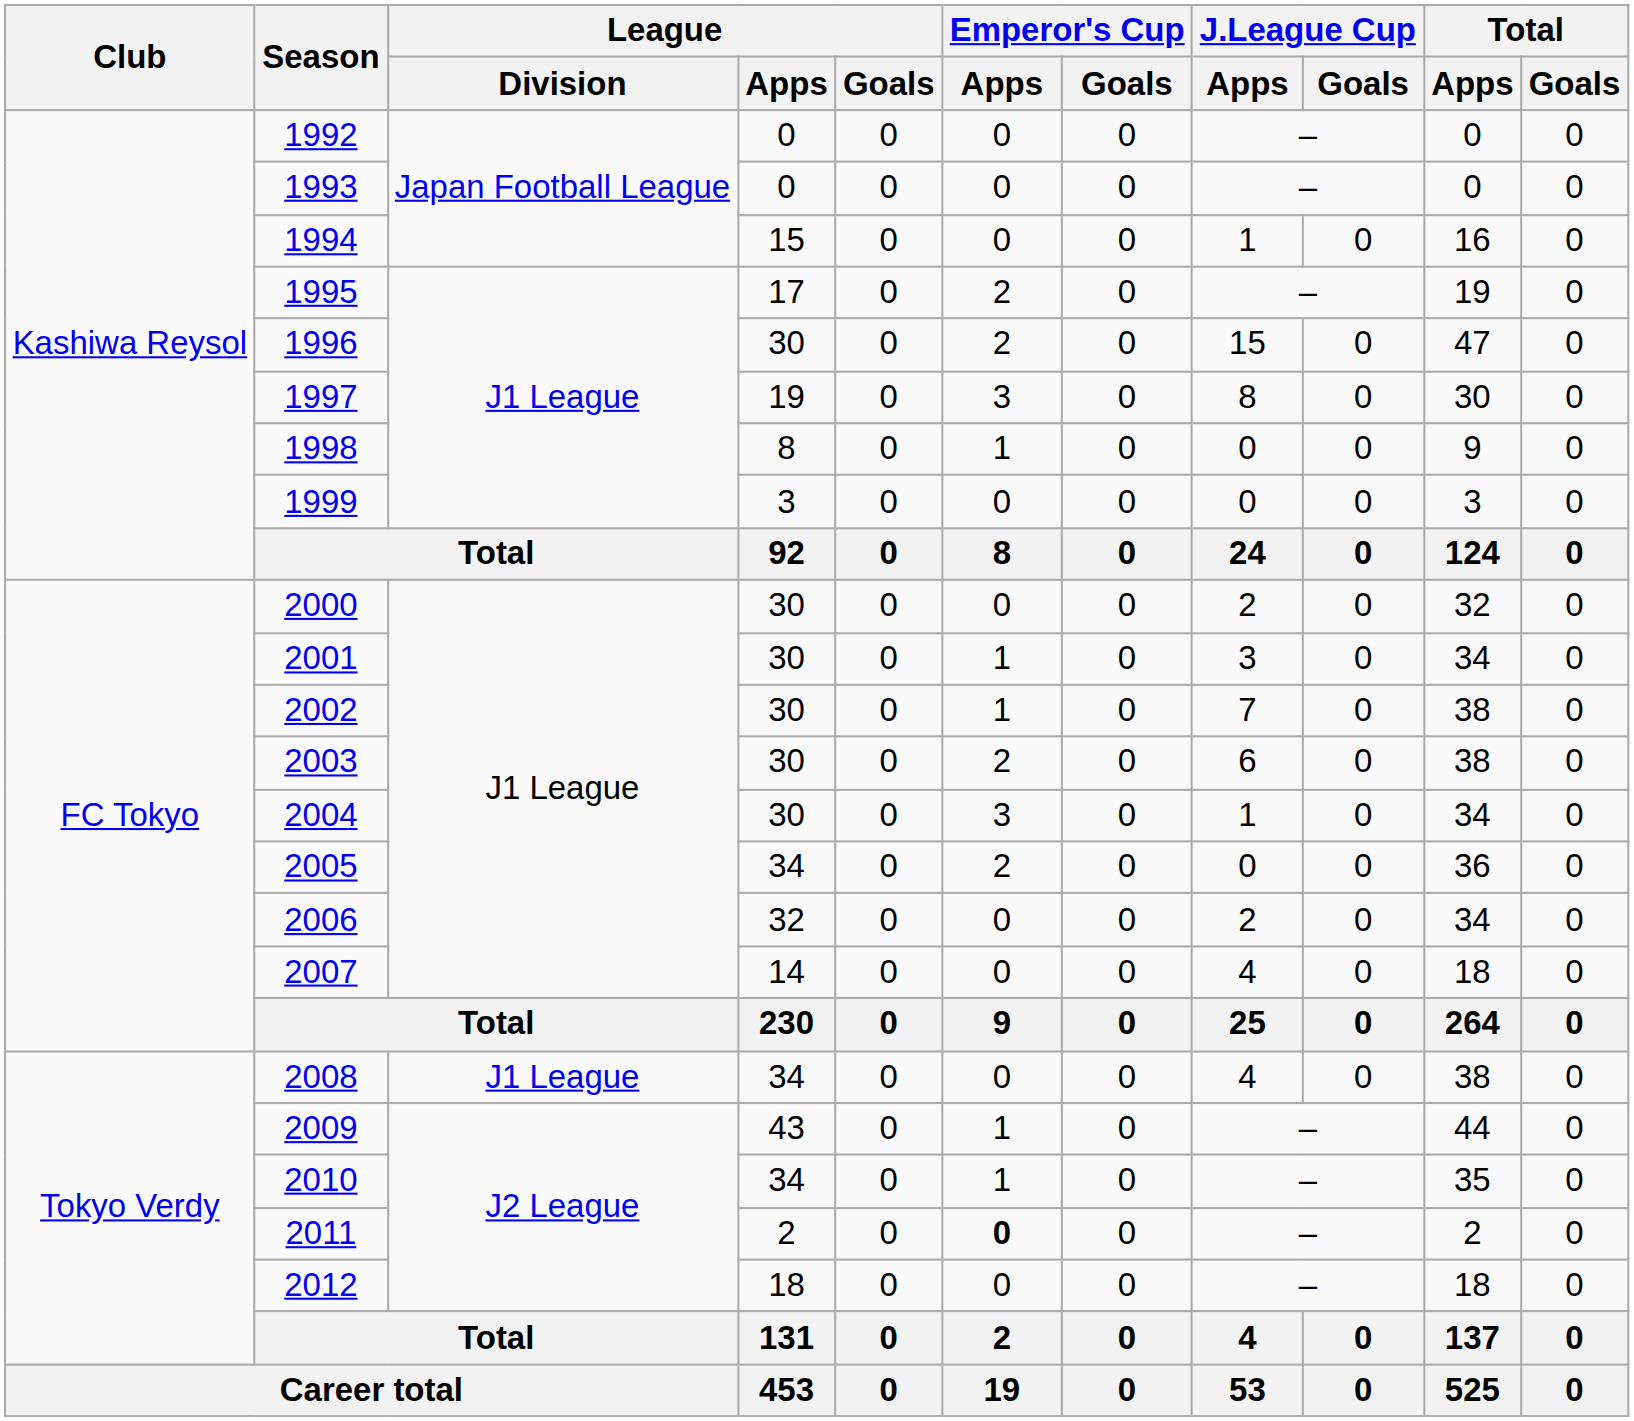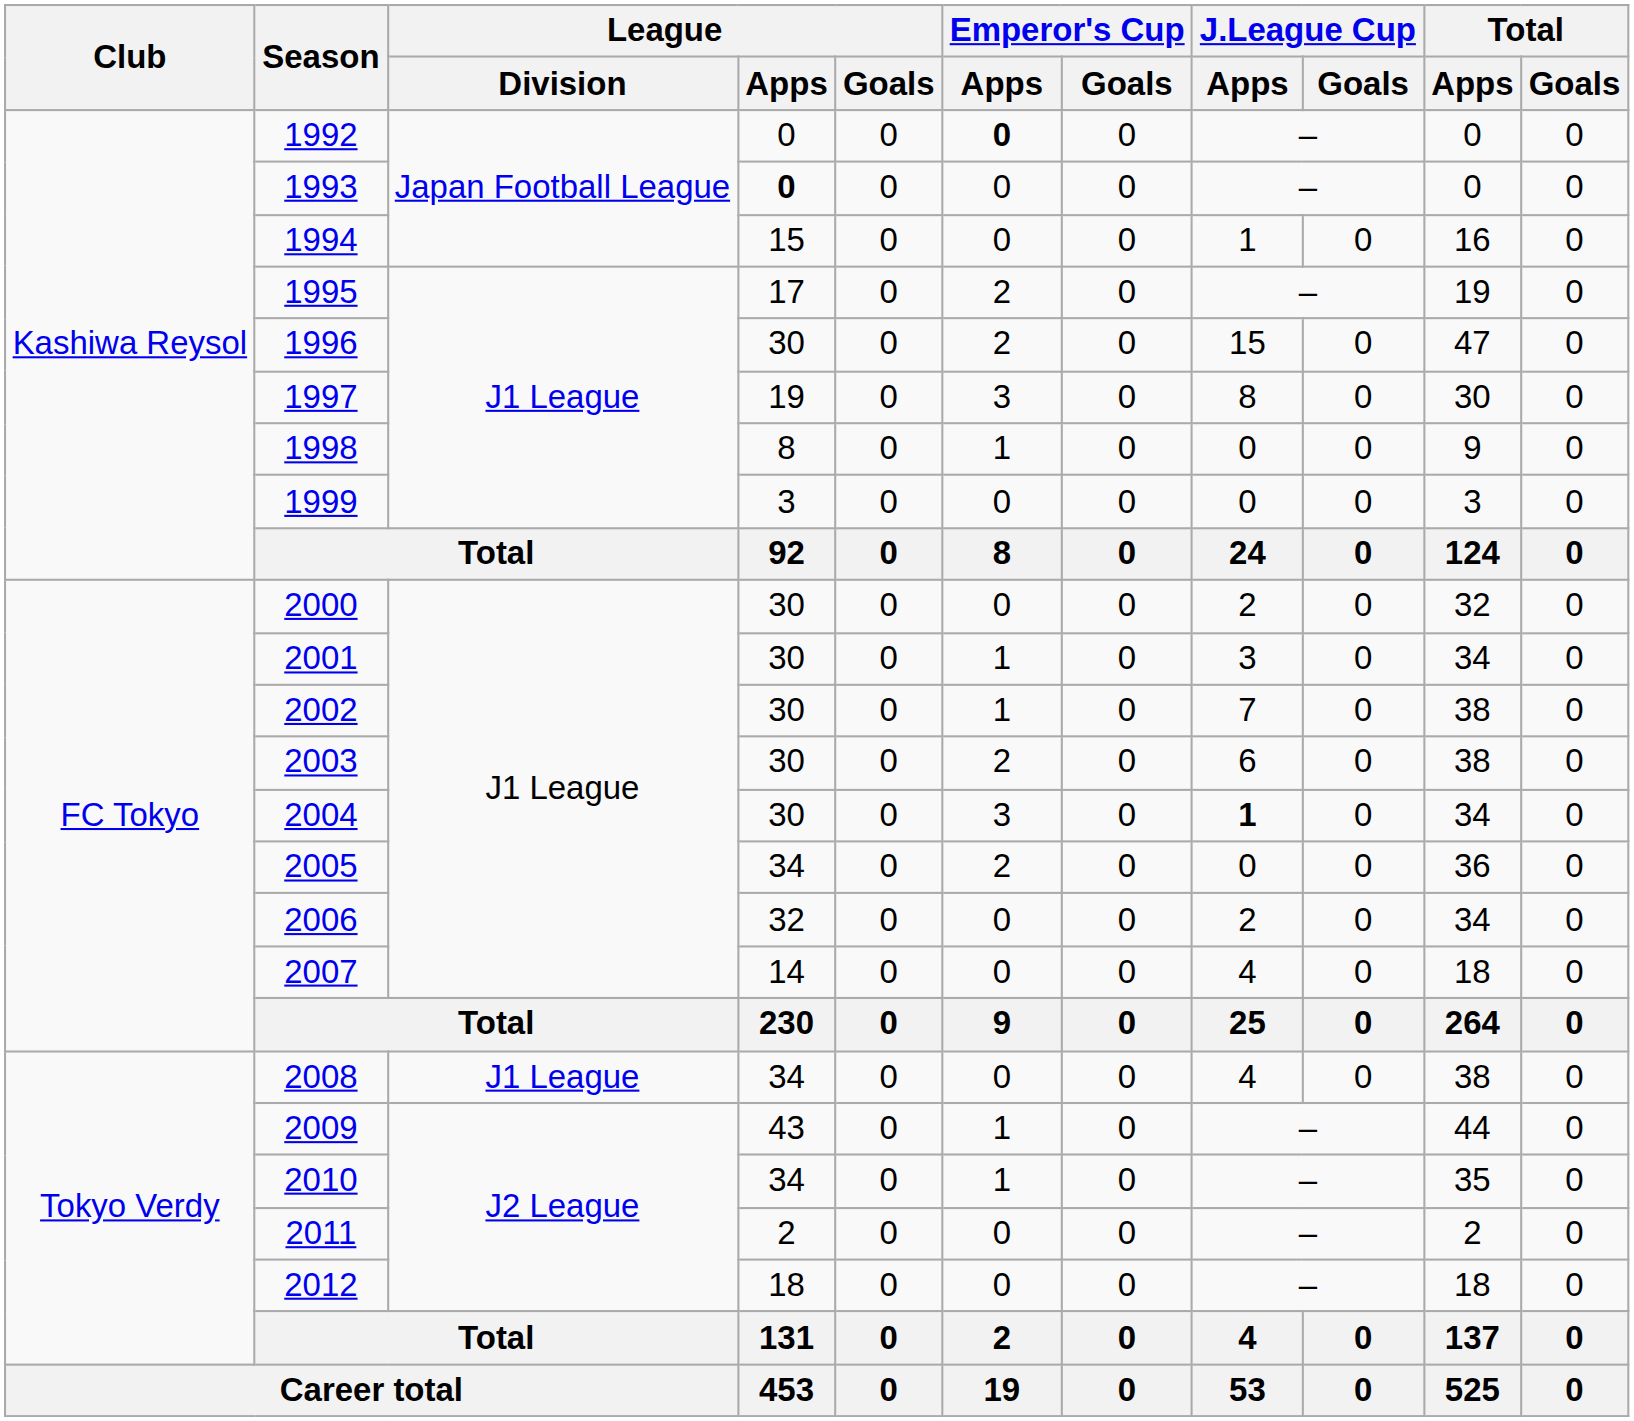(1002, 135) normal -> (1002, 135) bold
(787, 187) normal -> (787, 187) bold
(1247, 814) normal -> (1247, 814) bold
(1002, 1232) bold -> (1002, 1232) normal
